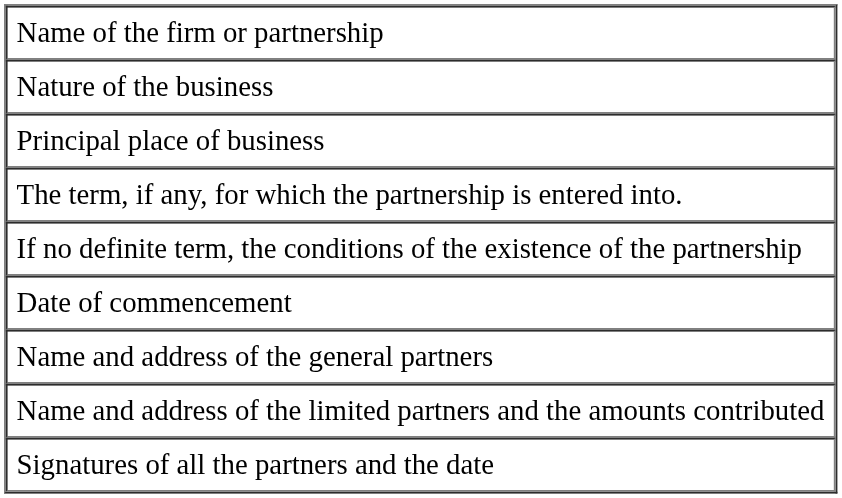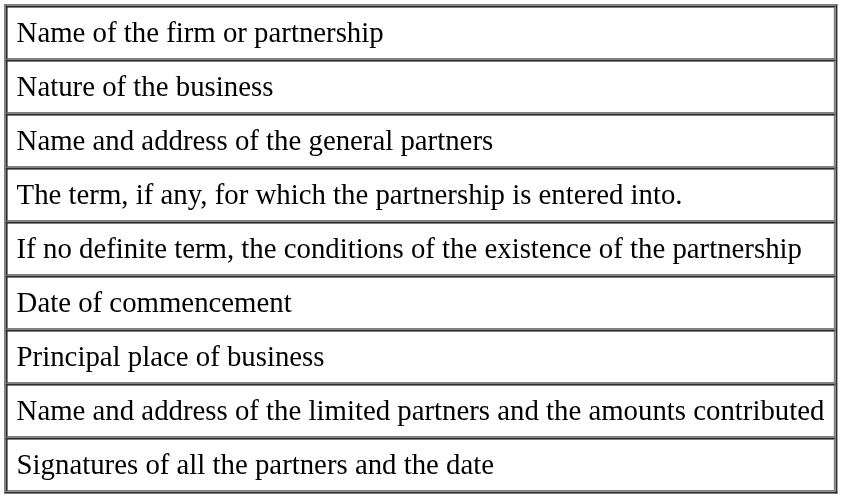(171, 140) Principal place of business -> (255, 140) Name and address of the general partners
(255, 356) Name and address of the general partners -> (171, 356) Principal place of business
